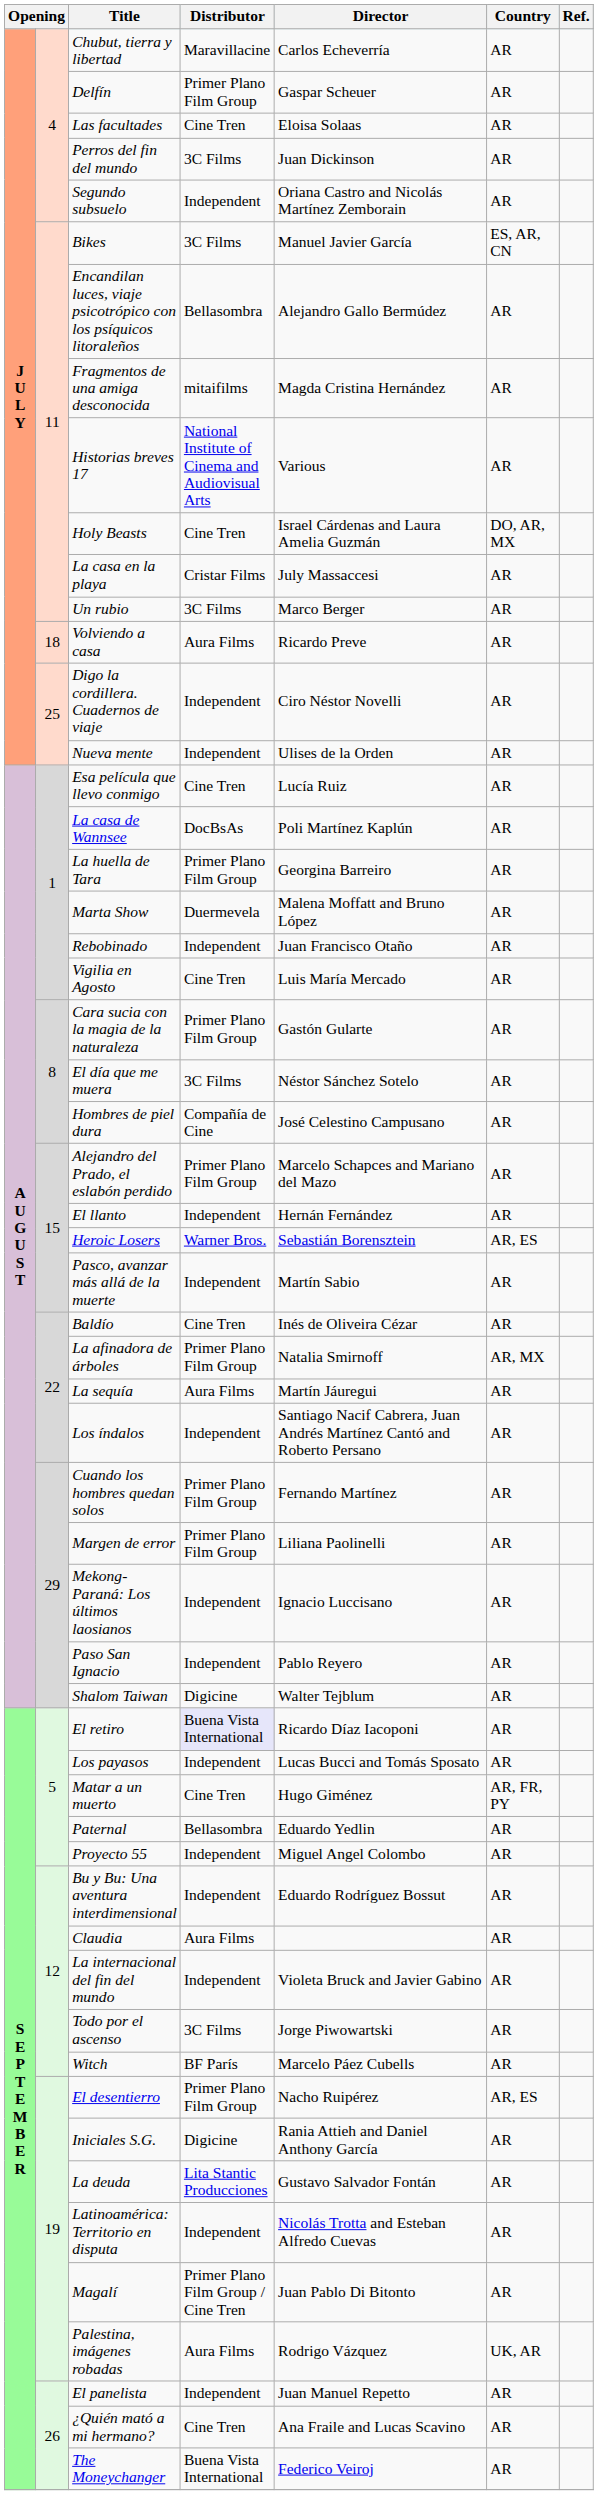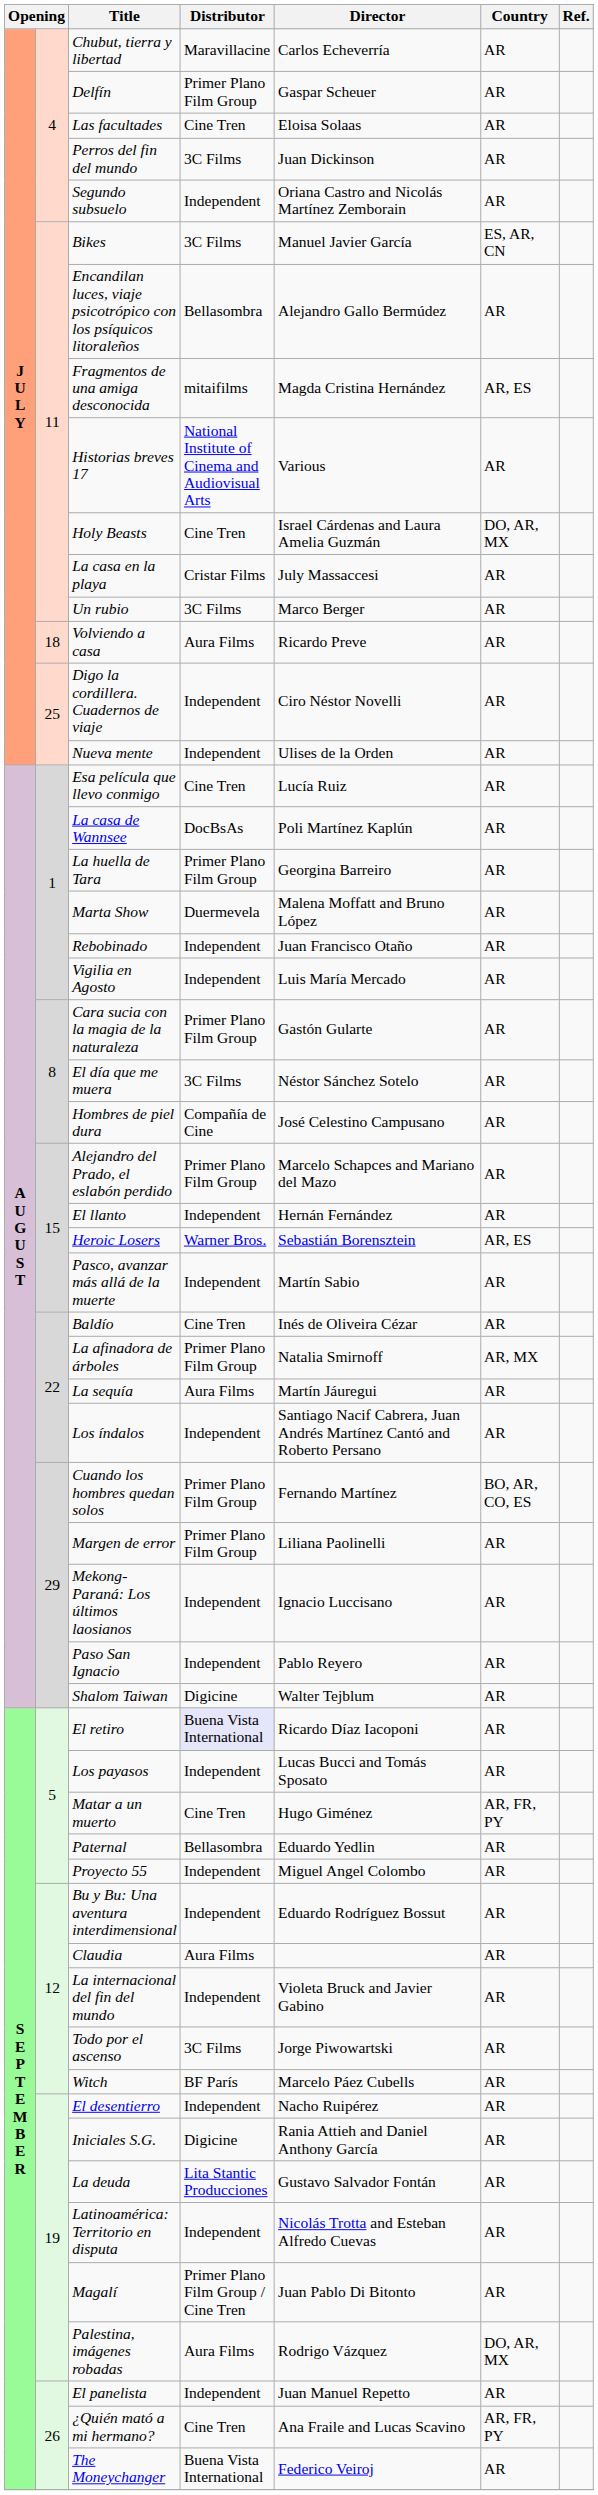(501, 388) AR -> (508, 388) AR, ES
(215, 978) Cine Tren -> (222, 978) Independent
(501, 1492) AR -> (511, 1492) BO, AR, CO, ES
(225, 2097) Primer Plano Film Group -> (222, 2106) Independent
(514, 2097) AR, ES -> (495, 2106) AR
(516, 2351) UK, AR -> (511, 2351) DO, AR, MX
(501, 2426) AR -> (510, 2426) AR, FR, PY
